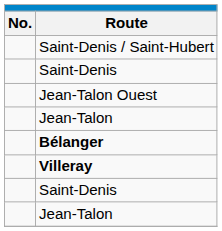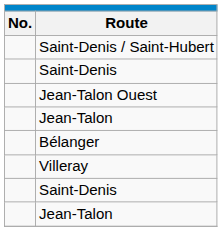(71, 142) bold -> (69, 142) normal
(66, 166) bold -> (64, 166) normal
